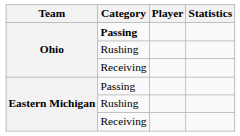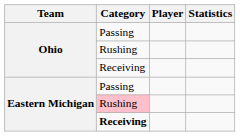(119, 31) bold -> (117, 31) normal
(119, 103) no background -> (118, 103) pink background
(124, 121) normal -> (123, 121) bold
